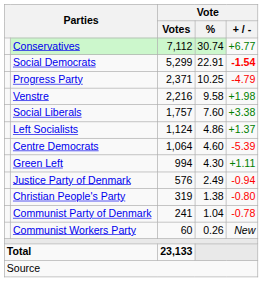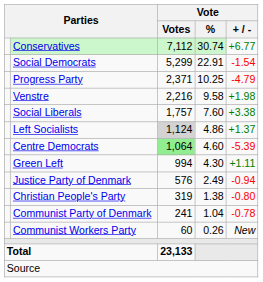(243, 63) bold -> (243, 63) normal
(179, 130) no background -> (179, 130) lightgrey background
(179, 146) no background -> (179, 146) lightgreen background
